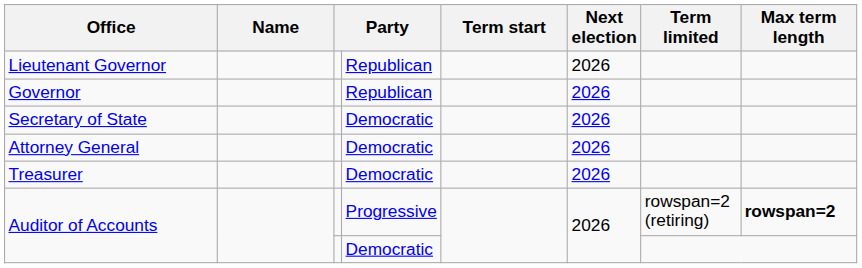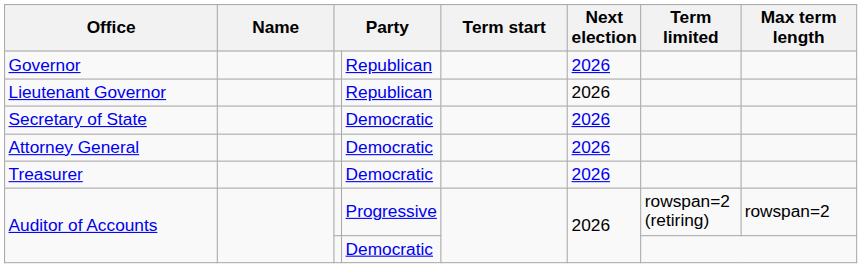rows swapped: (45, 92) <-> (87, 65)
(790, 211) bold -> (787, 211) normal
